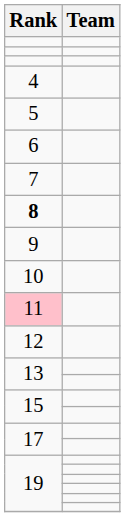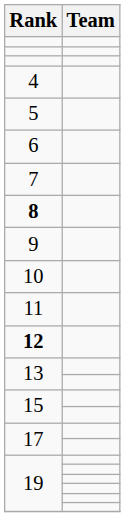(33, 308) pink background -> (33, 308) no background
(33, 341) normal -> (33, 341) bold
